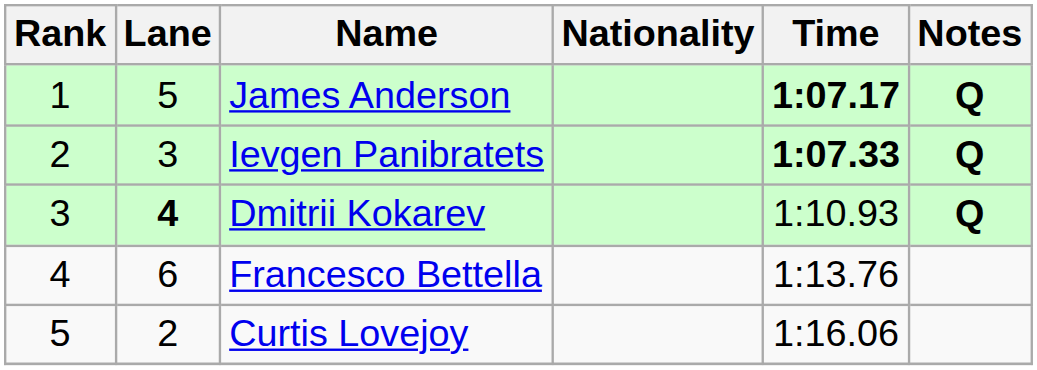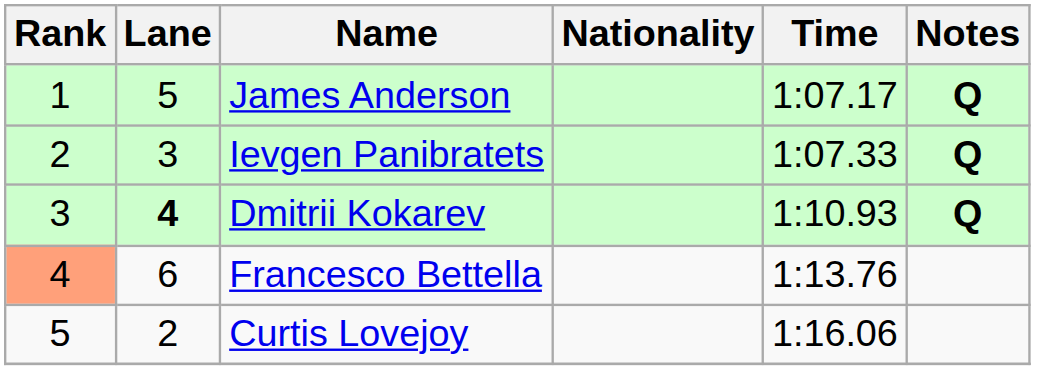(836, 94) bold -> (835, 94) normal
(836, 154) bold -> (835, 154) normal
(60, 273) no background -> (60, 273) lightsalmon background
